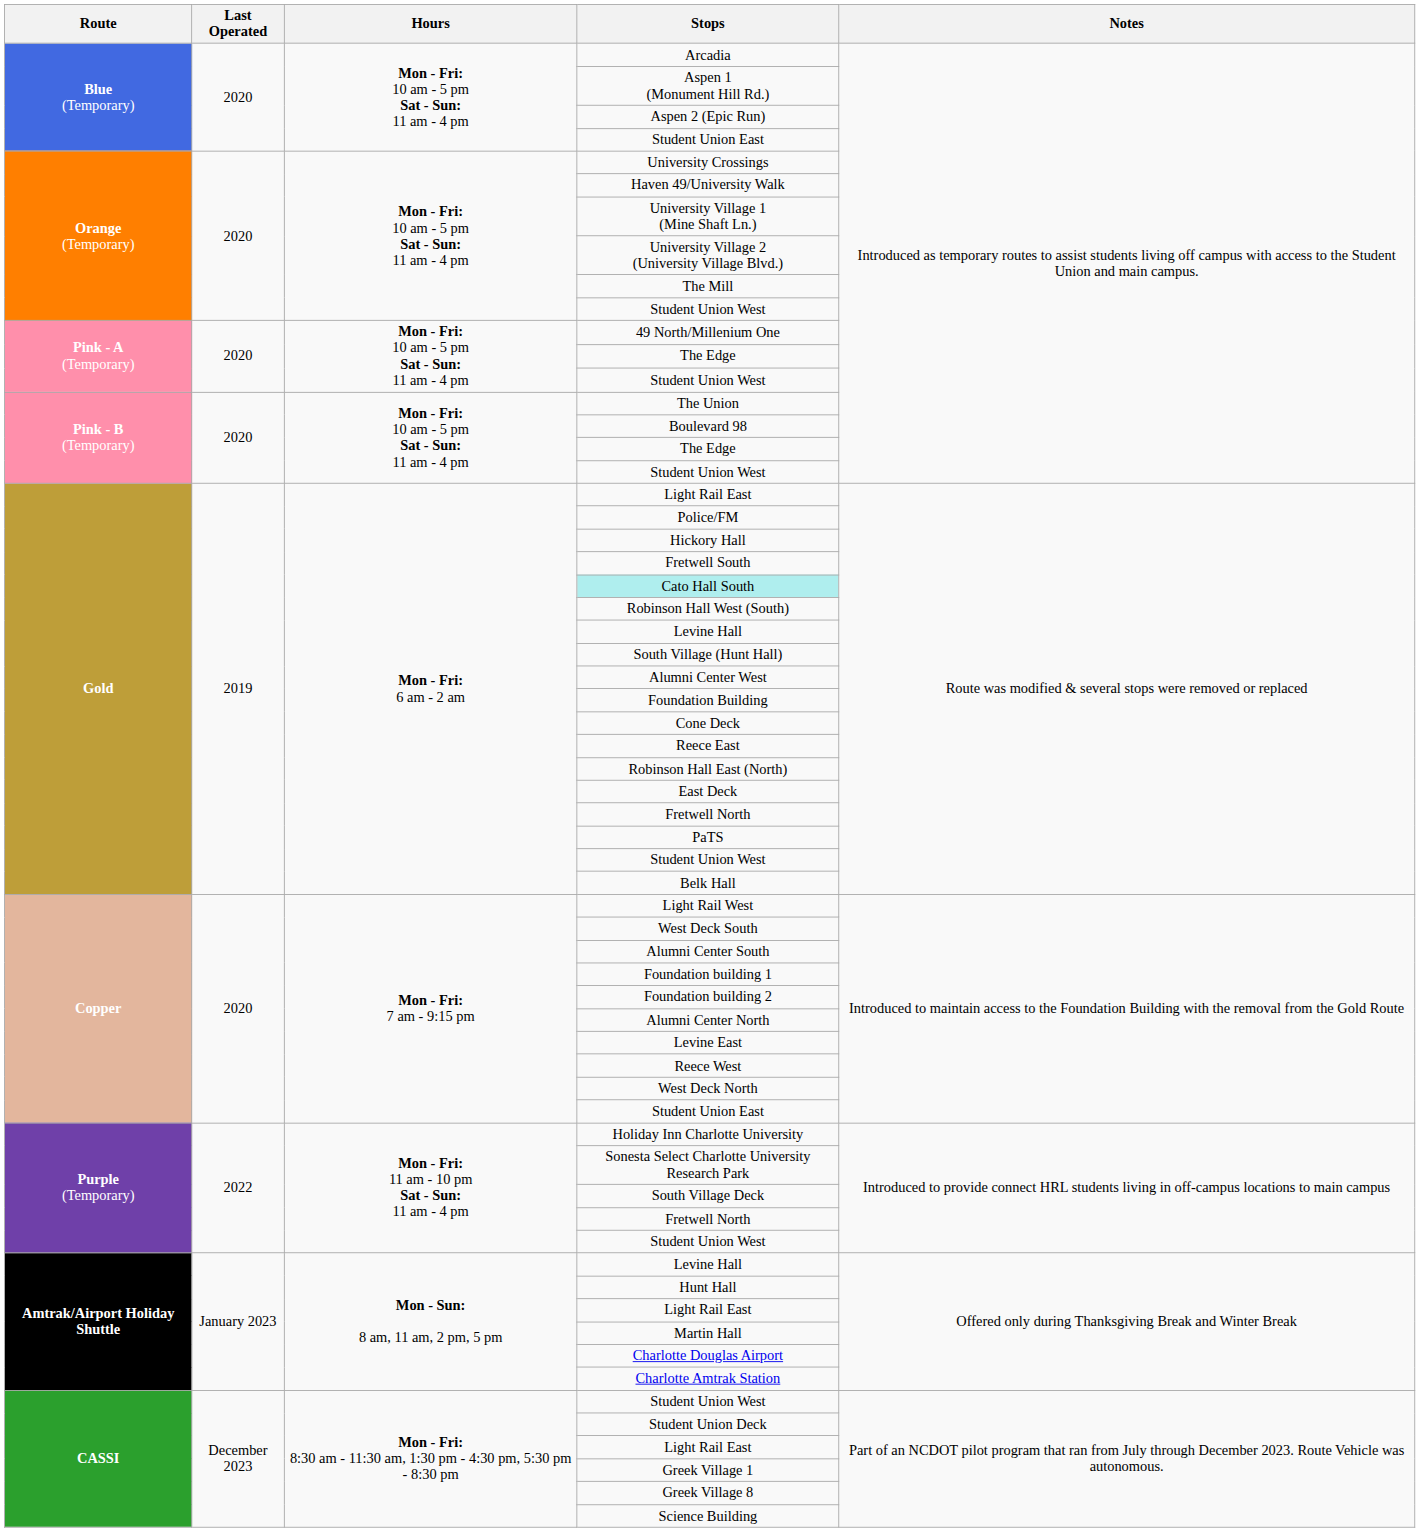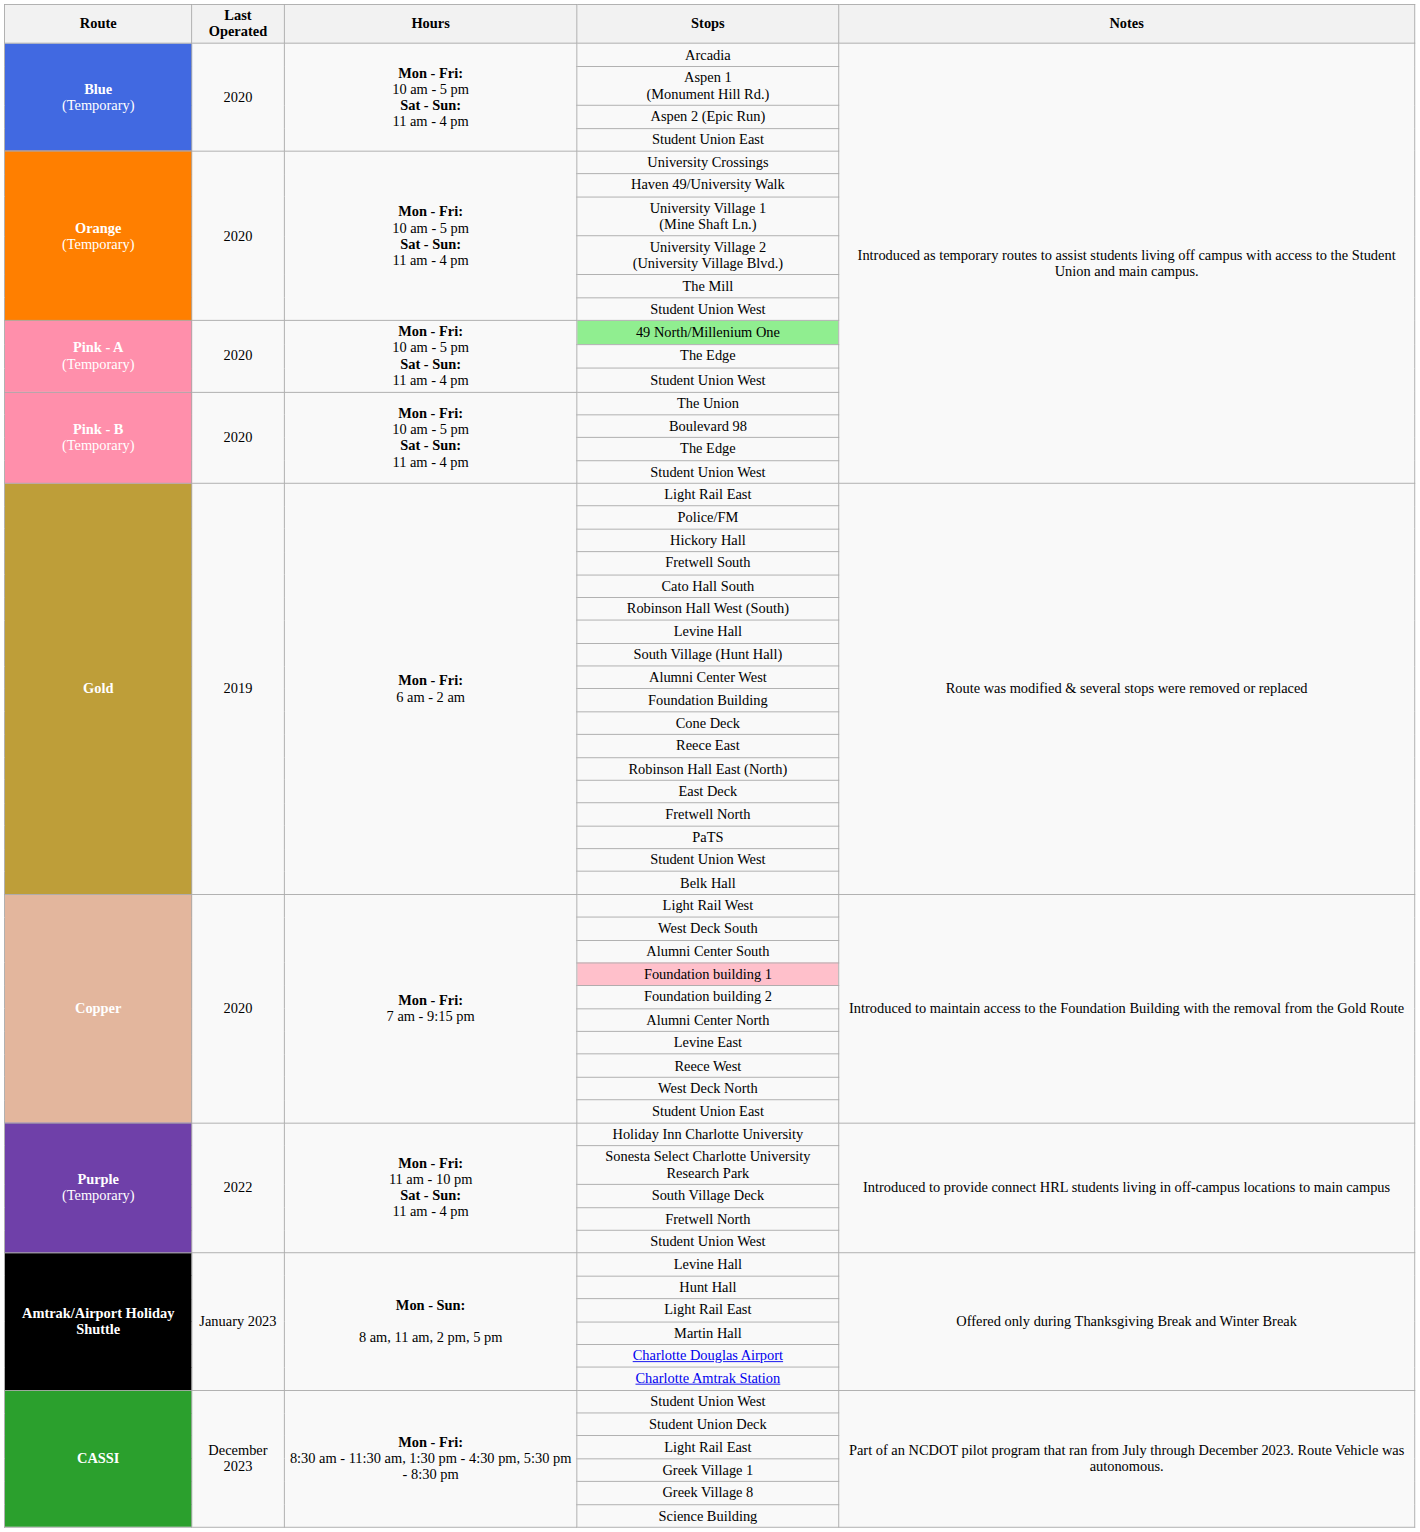(708, 332) no background -> (708, 332) lightgreen background
(708, 586) paleturquoise background -> (708, 586) no background
(708, 974) no background -> (708, 974) pink background
